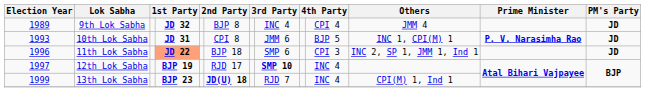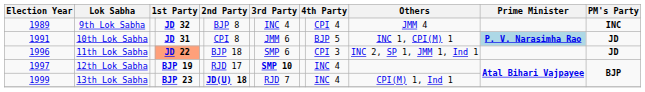(613, 25) JD -> (613, 25) INC
(39, 39) 1993 -> (39, 39) 1991
(533, 39) no background -> (533, 39) lightblue background
